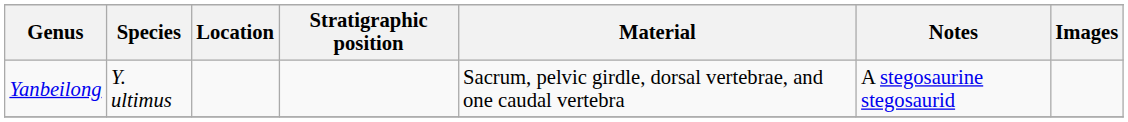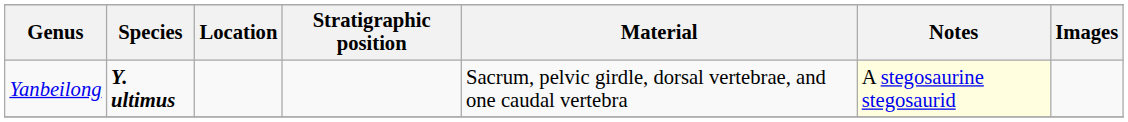(141, 88) normal -> (143, 88) bold
(922, 88) no background -> (923, 88) lightyellow background
